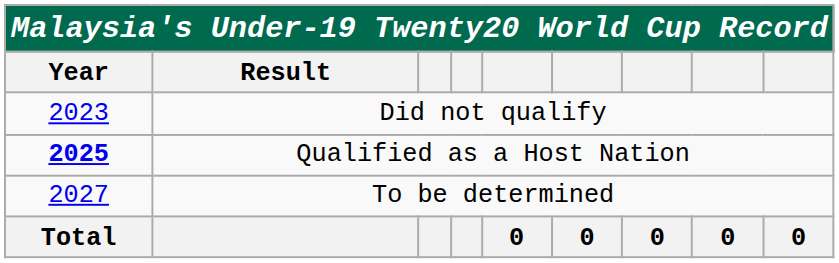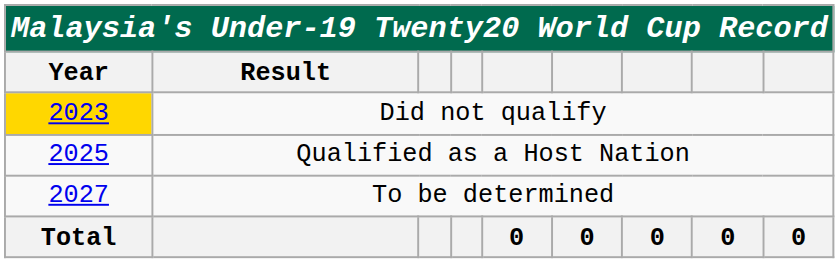(79, 114) no background -> (79, 114) gold background
(79, 155) bold -> (79, 155) normal
